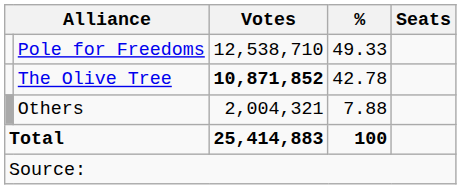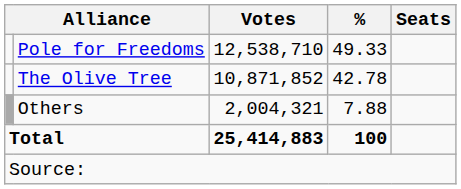(269, 79) bold -> (269, 79) normal
